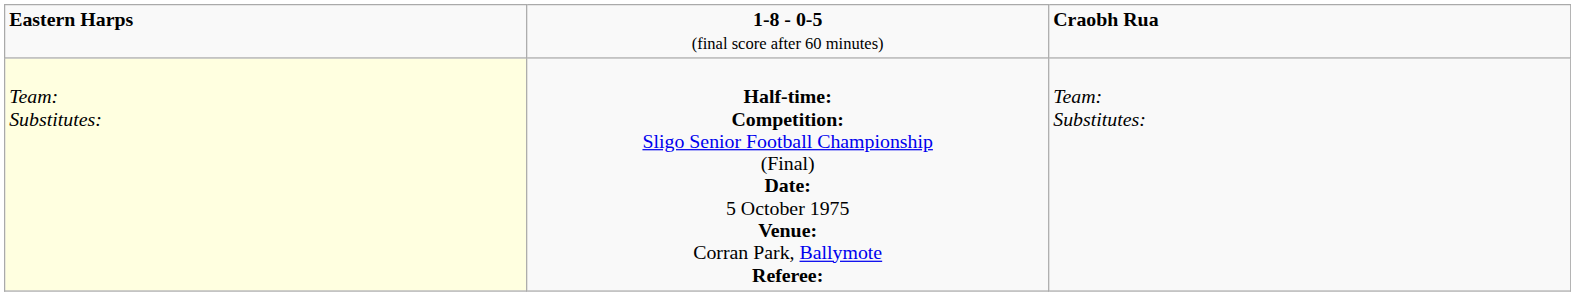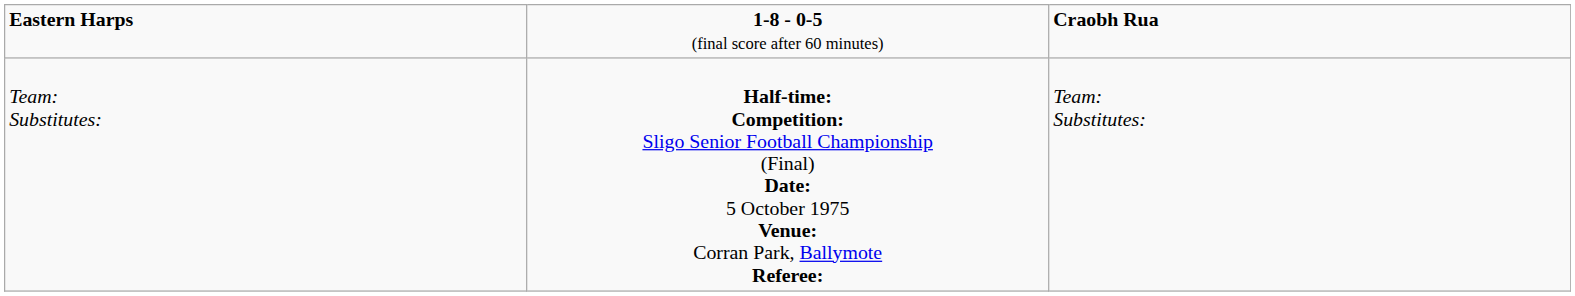(55, 107) lightyellow background -> (55, 107) no background
